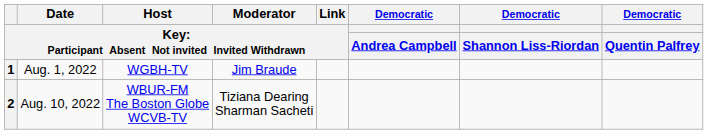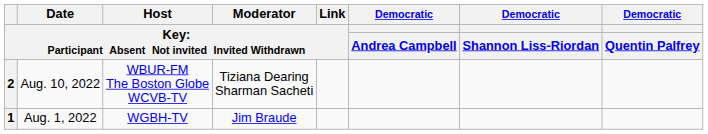rows swapped: (11, 69) <-> (11, 104)
